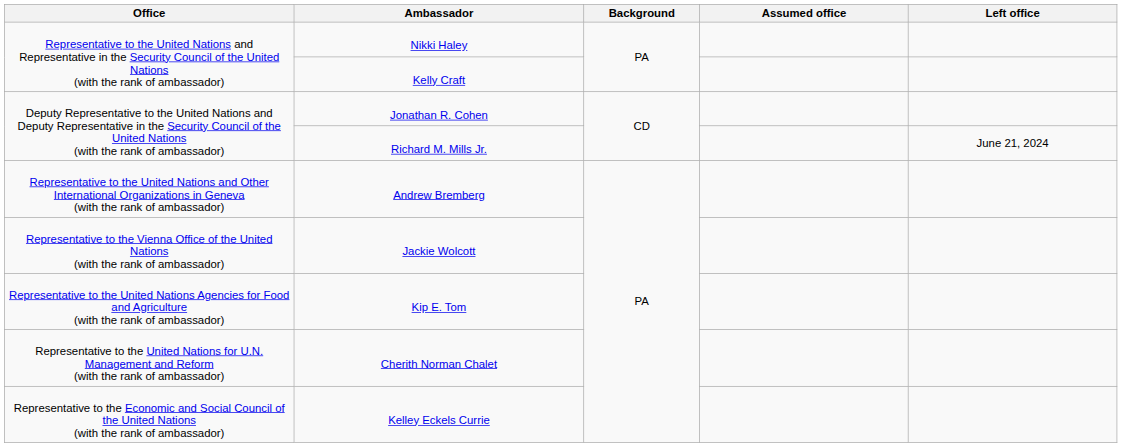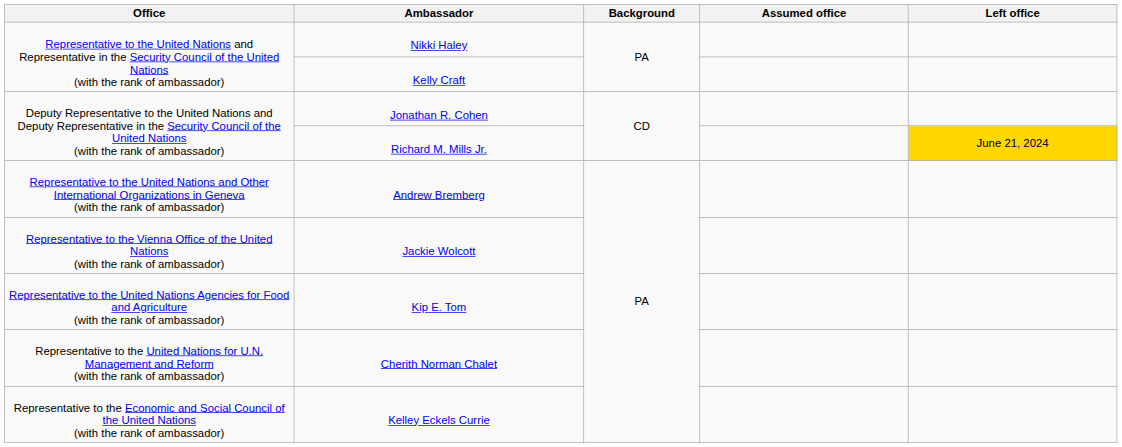(1013, 143) no background -> (1013, 143) gold background
